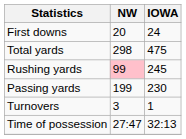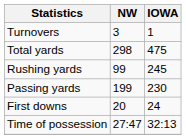rows swapped: (37, 32) <-> (33, 106)
(119, 69) pink background -> (119, 69) no background
